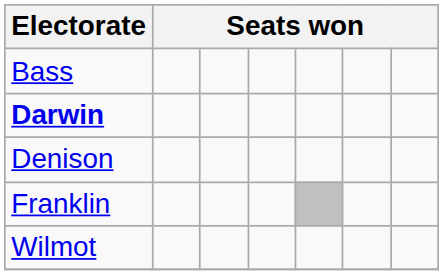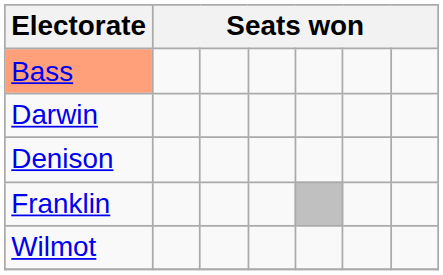(42, 70) no background -> (42, 70) lightsalmon background
(58, 114) bold -> (55, 114) normal
